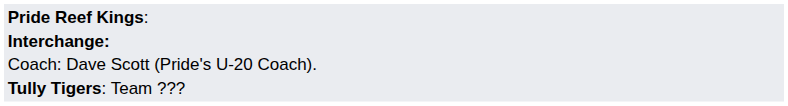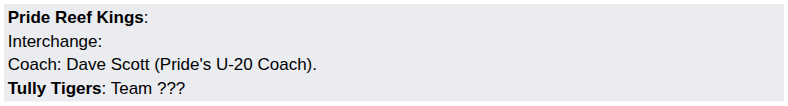(59, 41) bold -> (55, 41) normal
